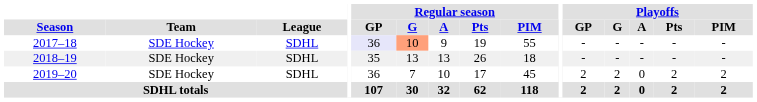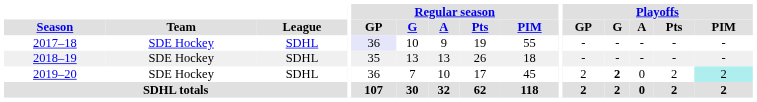(412, 43) lightsalmon background -> (412, 43) no background
(617, 74) normal -> (617, 74) bold
(724, 74) no background -> (724, 74) paleturquoise background
